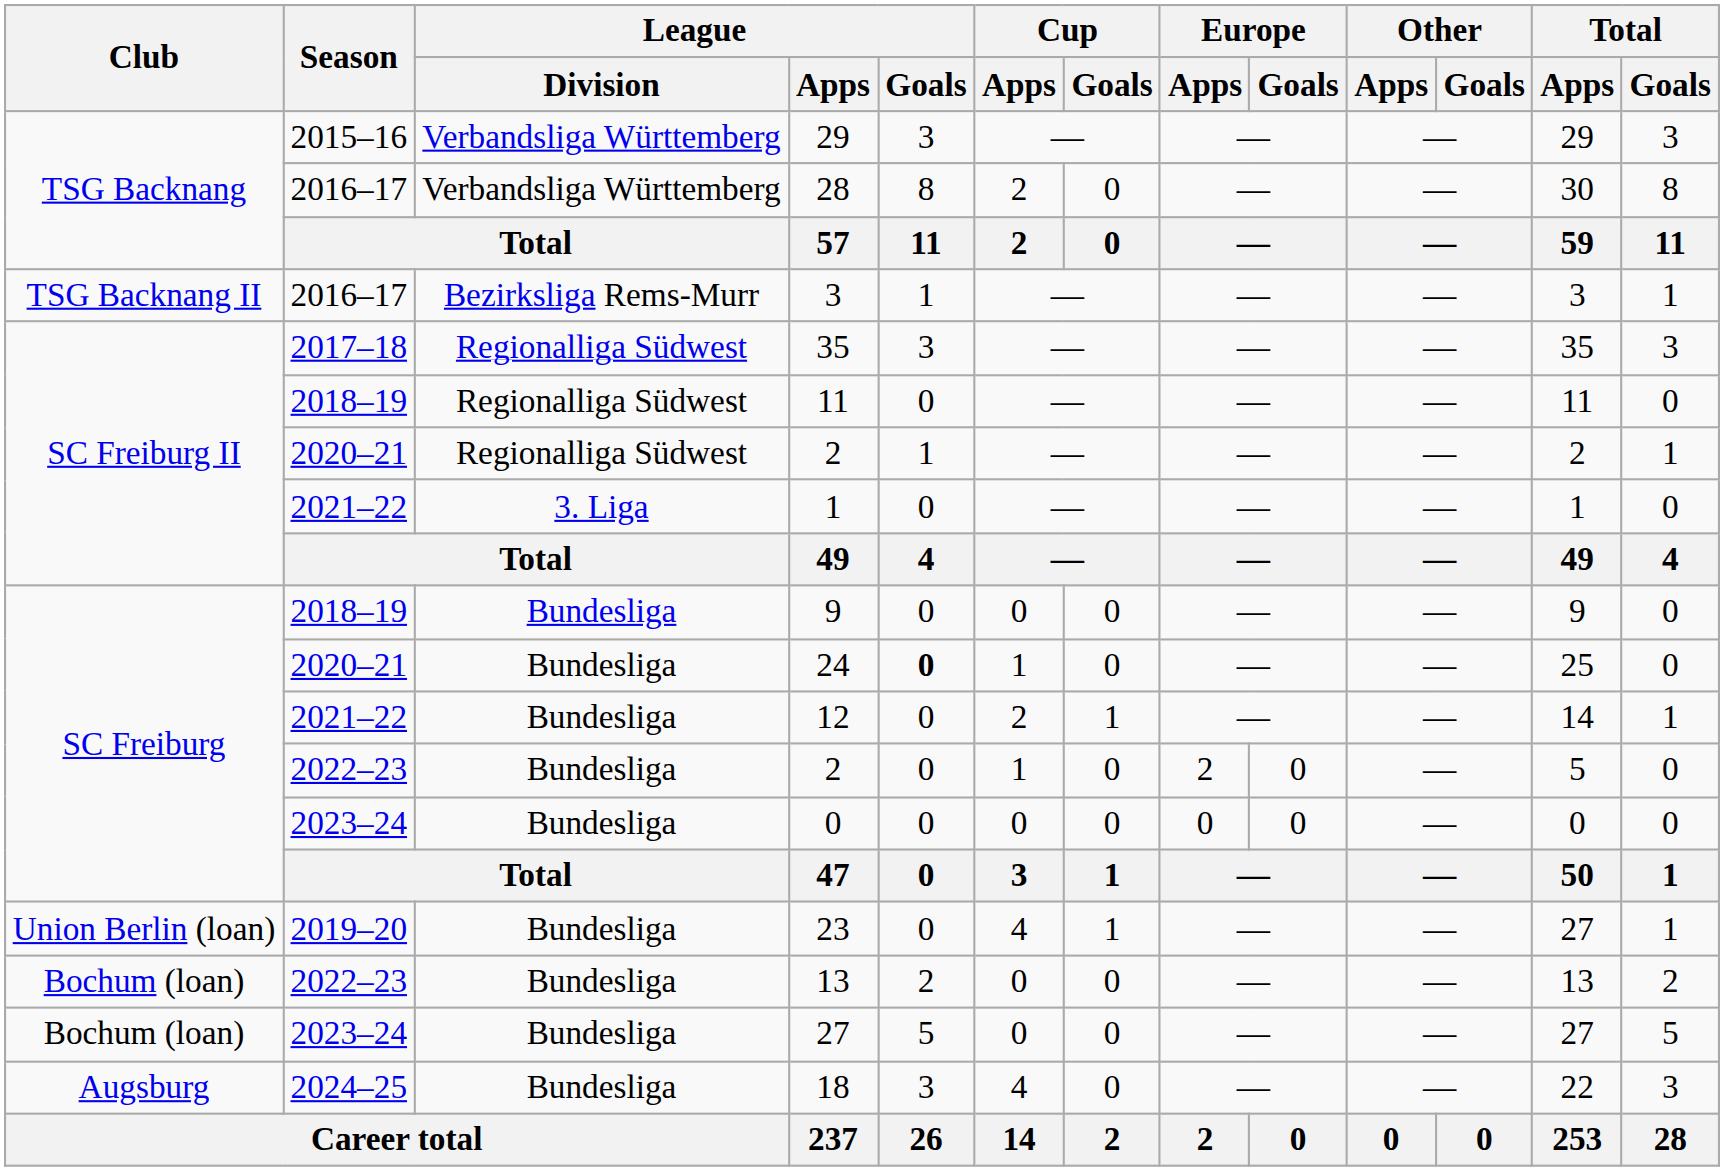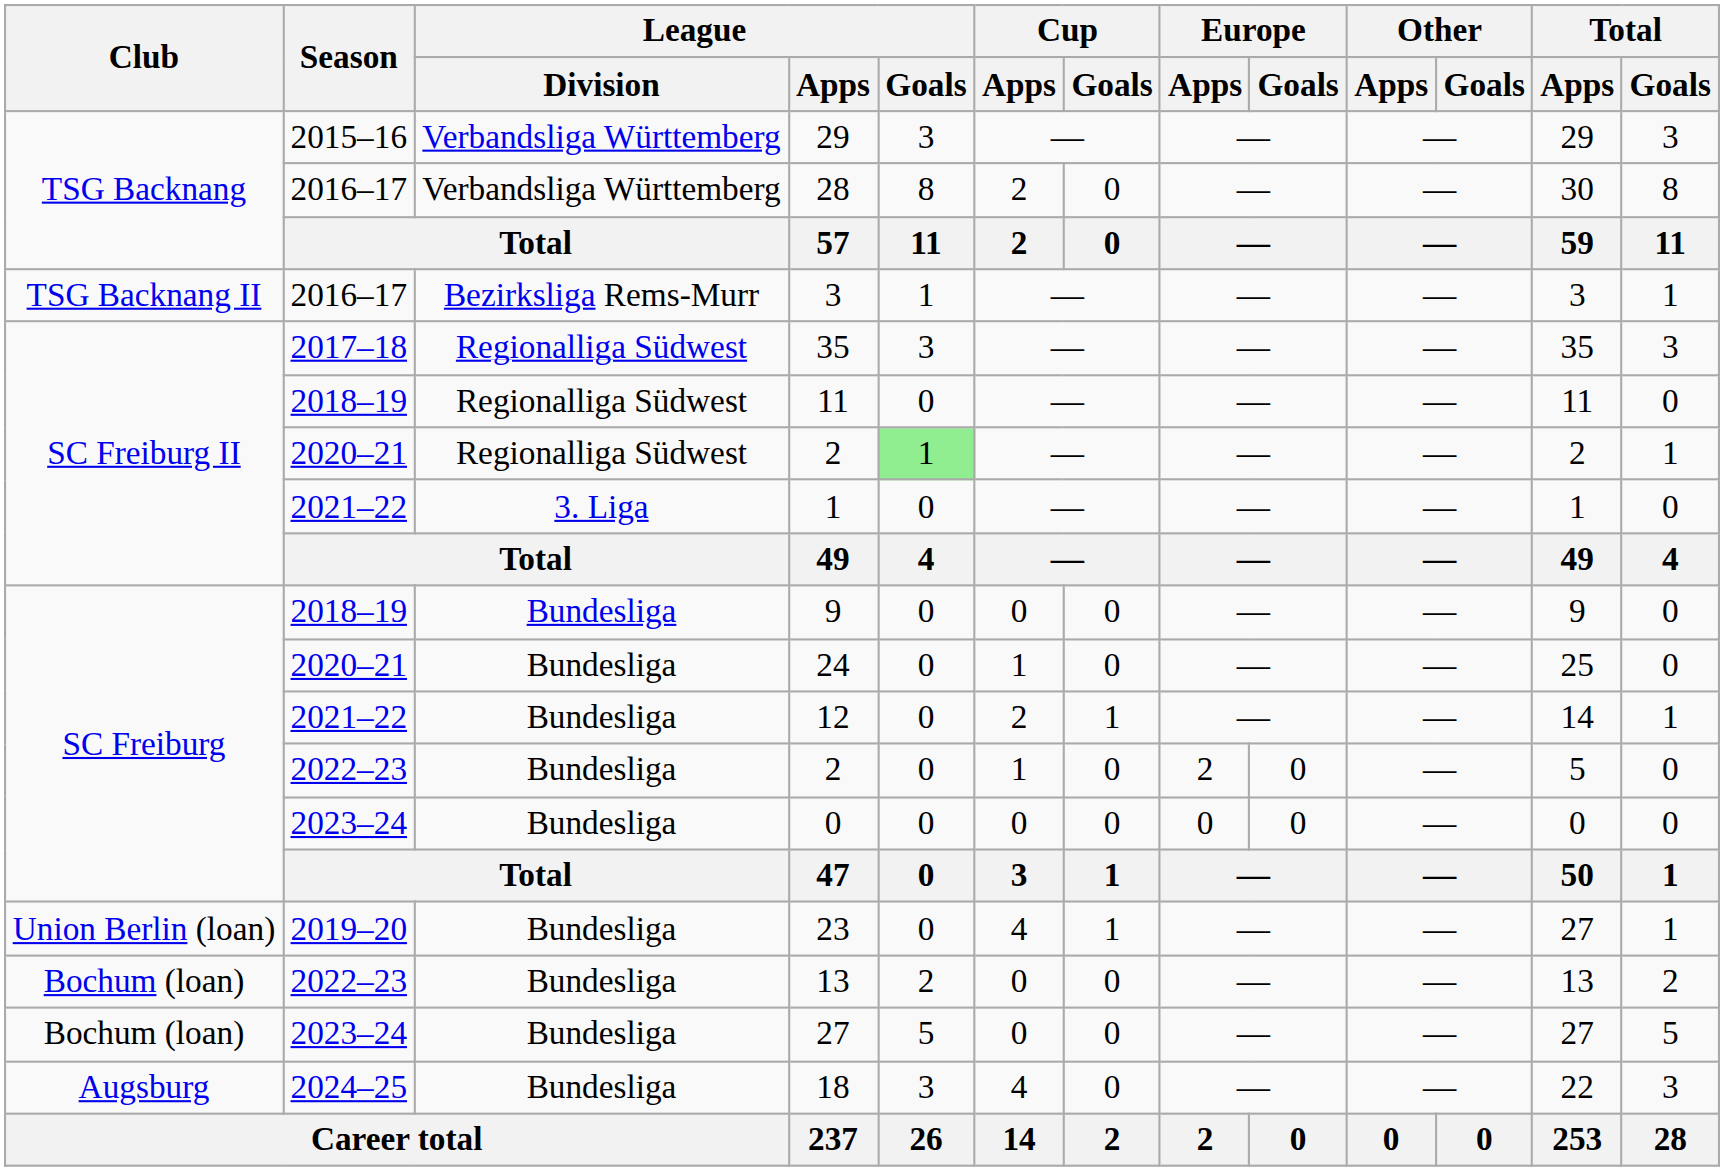(926, 453) no background -> (926, 453) lightgreen background
(926, 664) bold -> (926, 664) normal
